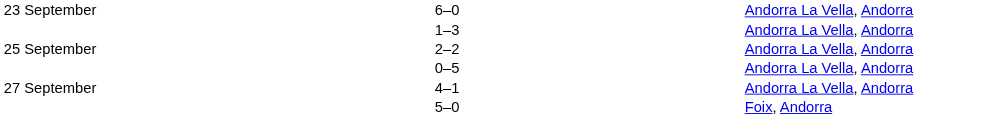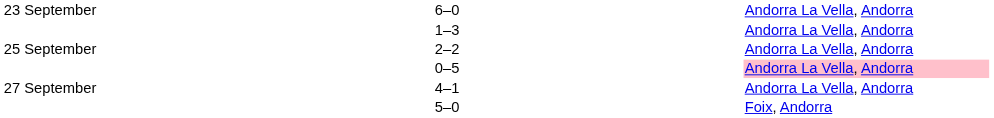(829, 68) no background -> (829, 68) pink background
